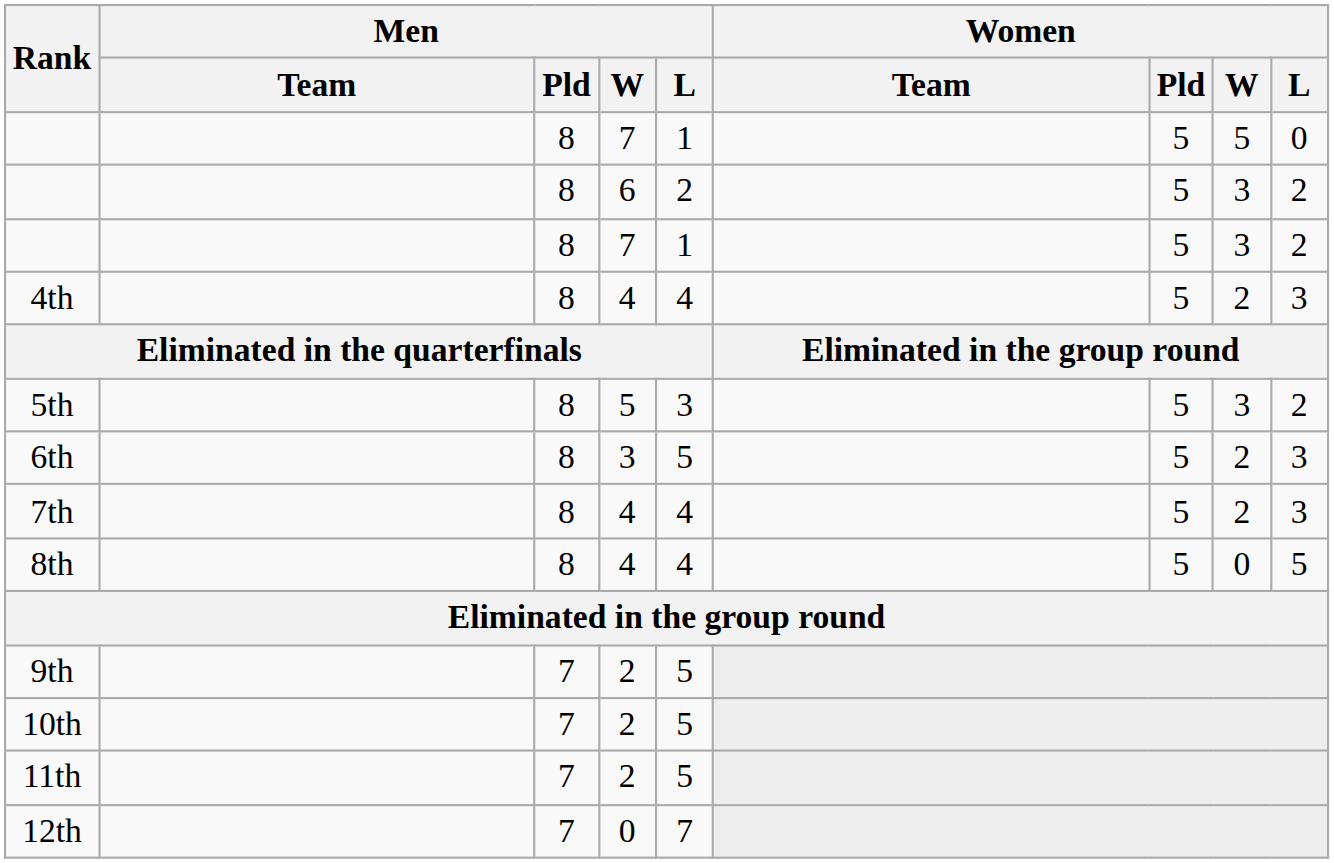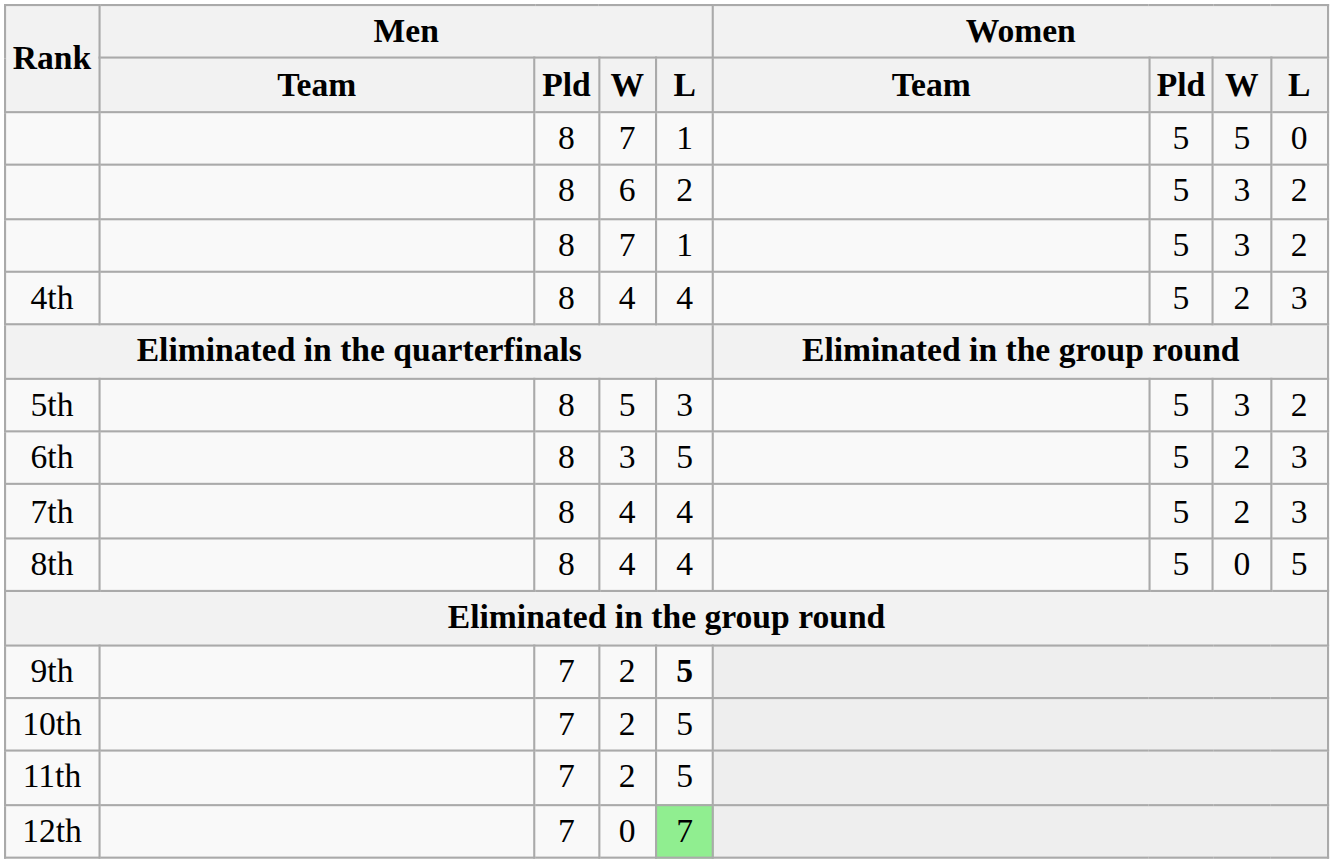(685, 670) normal -> (685, 670) bold
(685, 830) no background -> (685, 830) lightgreen background
